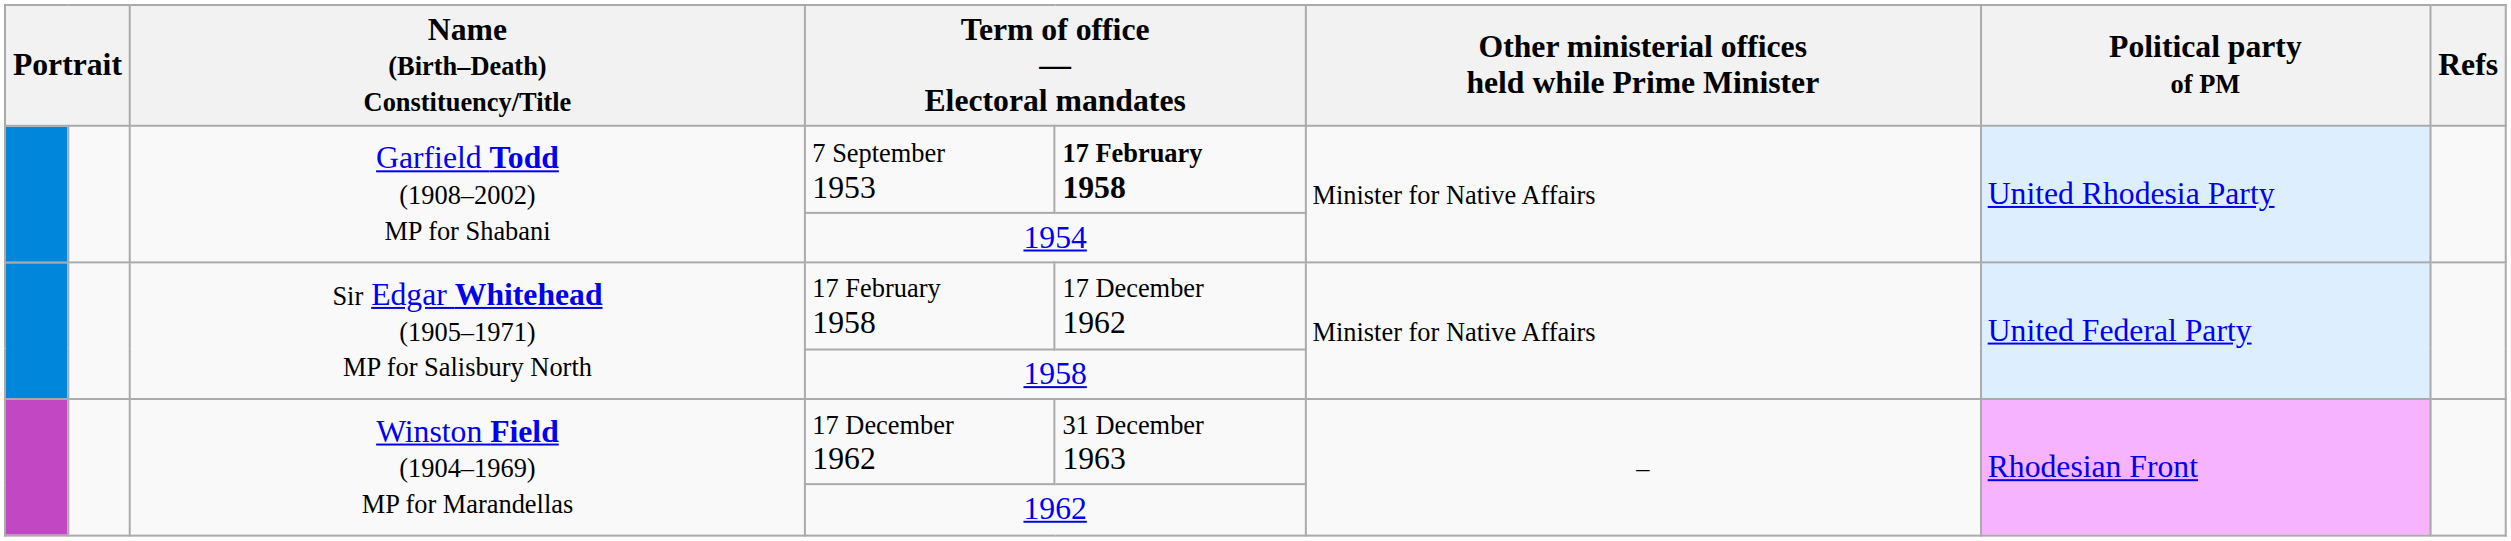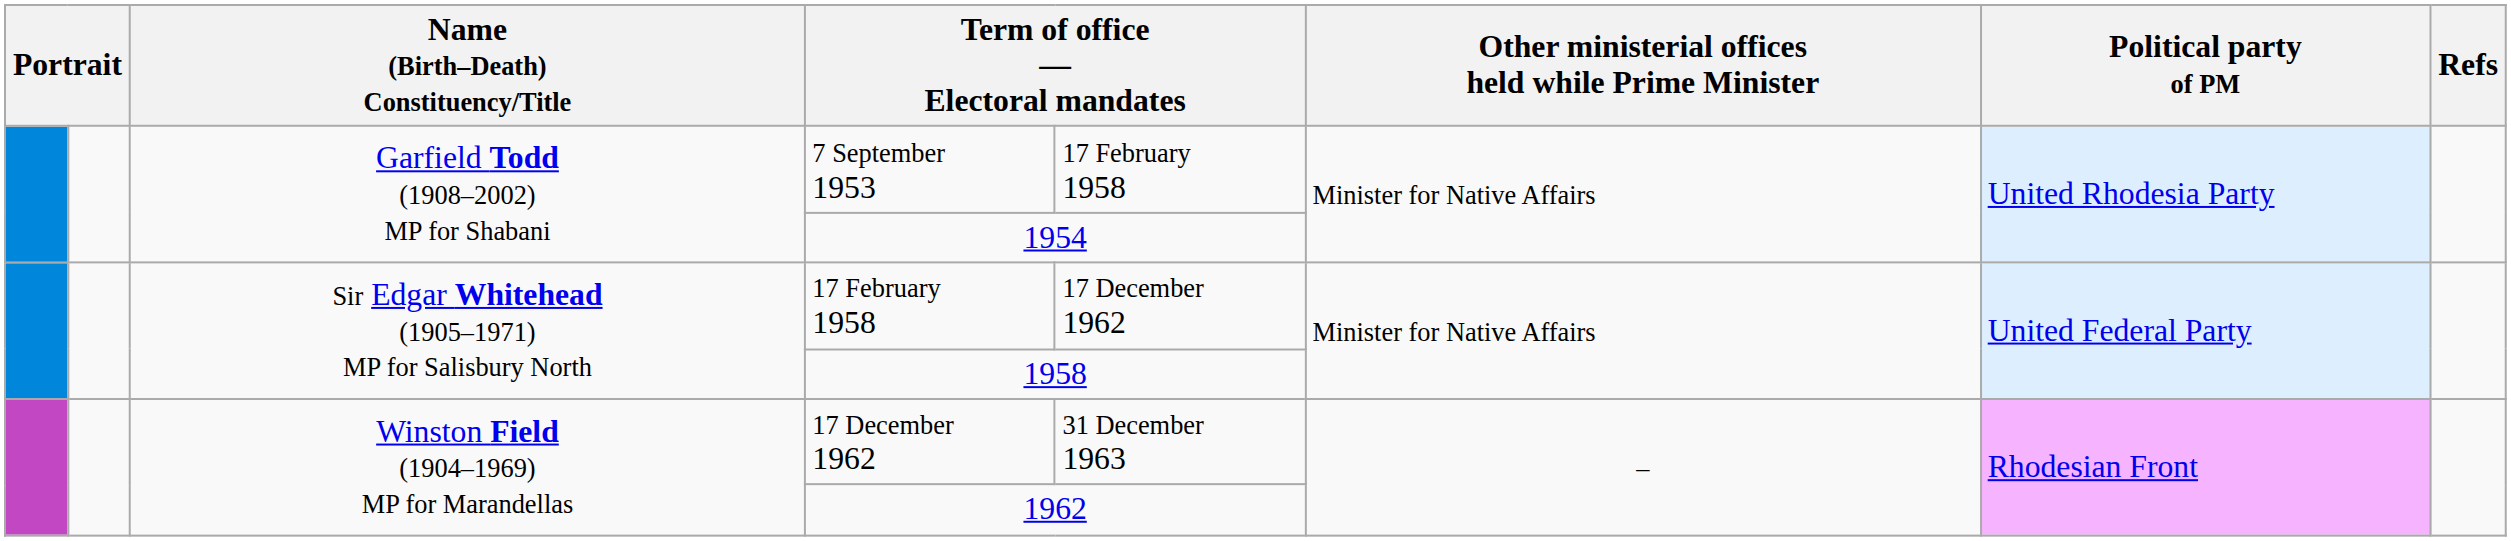(1132, 168) bold -> (1127, 170) normal
